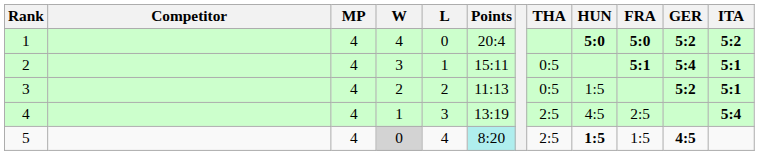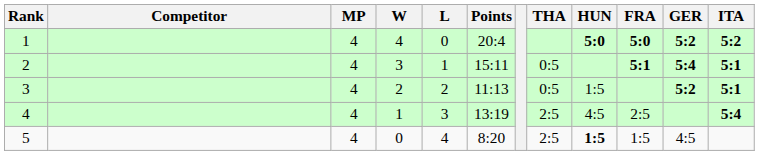(399, 138) lightgrey background -> (399, 138) no background
(491, 138) paleturquoise background -> (491, 138) no background
(686, 138) bold -> (686, 138) normal
